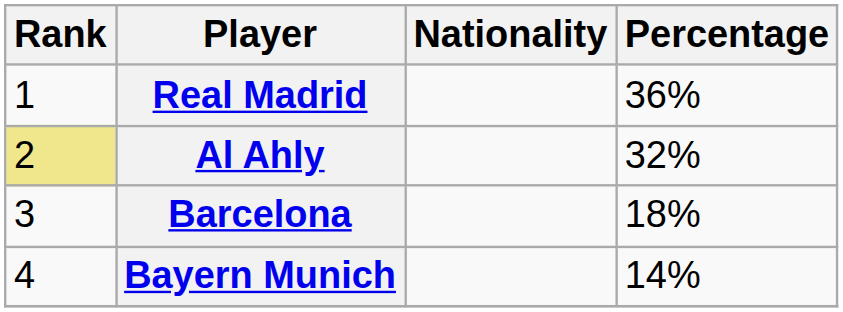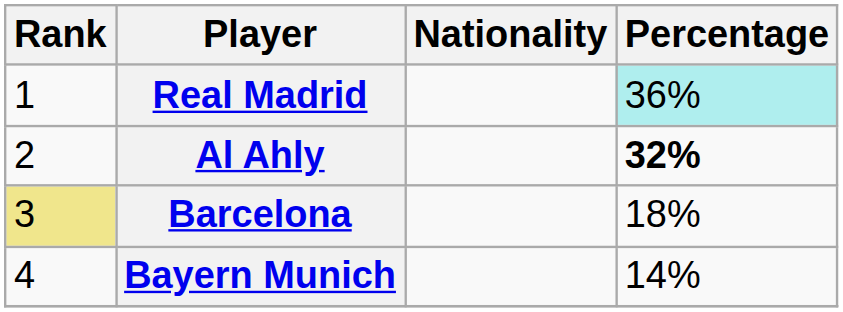(663, 94) no background -> (663, 94) paleturquoise background
(24, 154) khaki background -> (24, 154) no background
(663, 154) normal -> (663, 154) bold
(24, 214) no background -> (24, 214) khaki background
